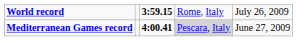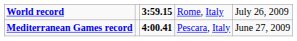(204, 28) lightgrey background -> (204, 28) no background
